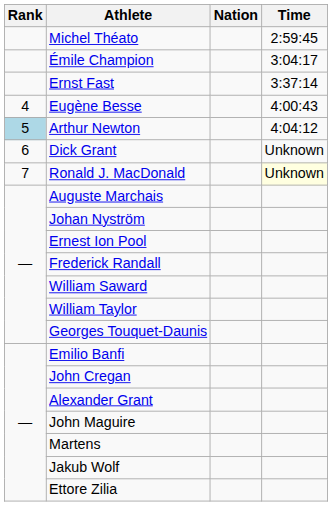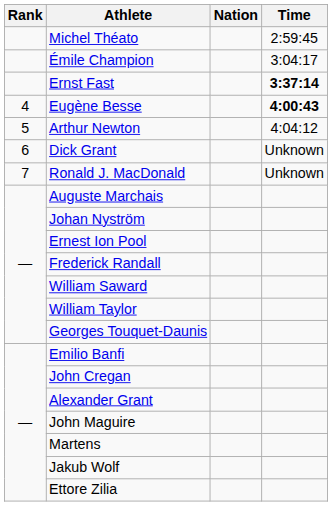(294, 83) normal -> (294, 83) bold
(294, 106) normal -> (294, 106) bold
(25, 128) lightblue background -> (25, 128) no background
(294, 173) lightyellow background -> (294, 173) no background
